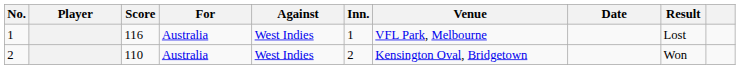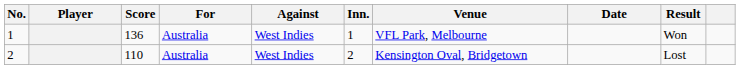(134, 34) 116 -> (134, 34) 136
(675, 34) Lost -> (675, 34) Won
(675, 54) Won -> (675, 54) Lost
